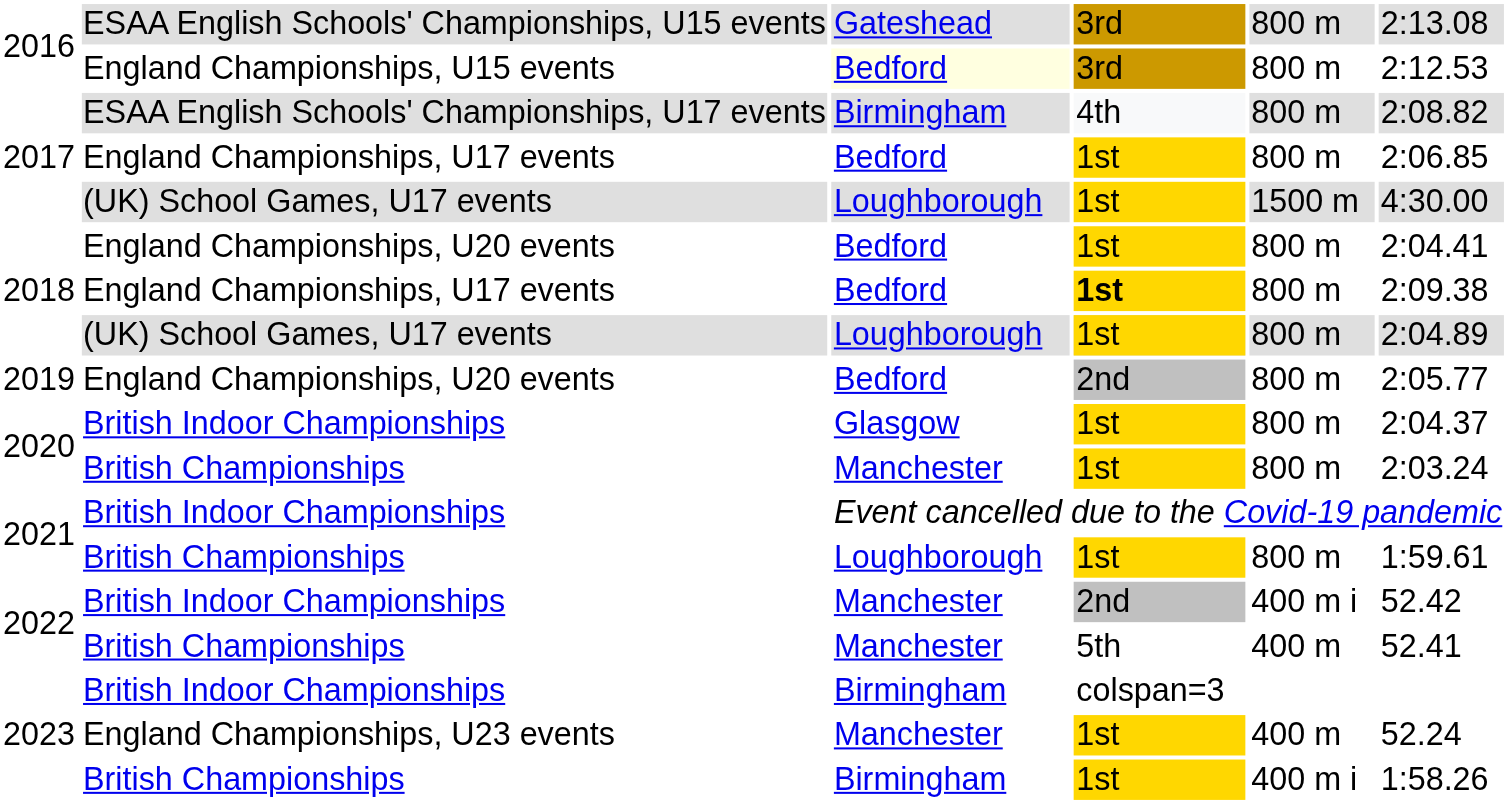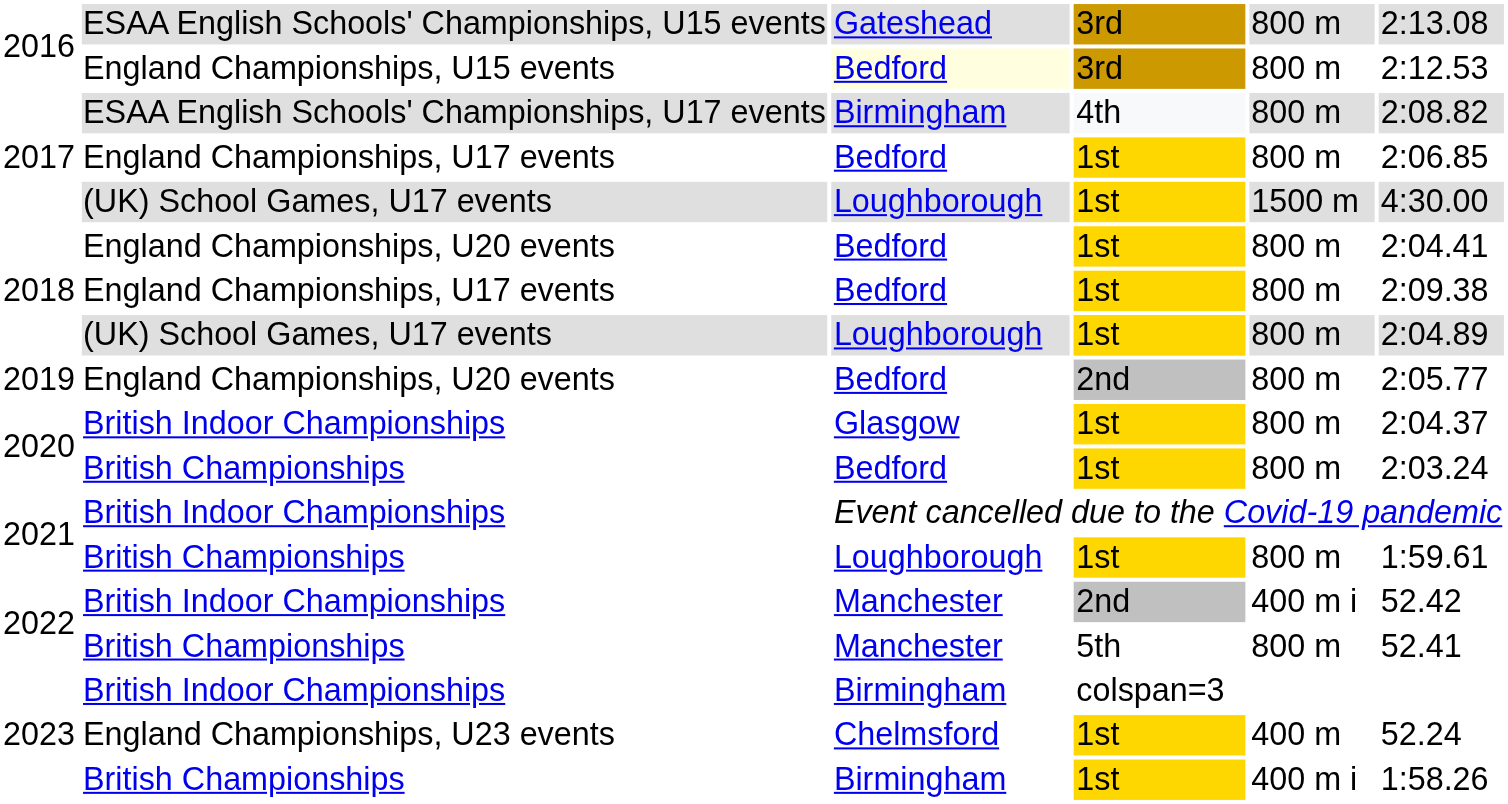(1100, 290) bold -> (1098, 290) normal
(918, 468) Manchester -> (890, 468) Bedford
(1296, 645) 400 m -> (1296, 645) 800 m
(918, 734) Manchester -> (917, 734) Chelmsford
